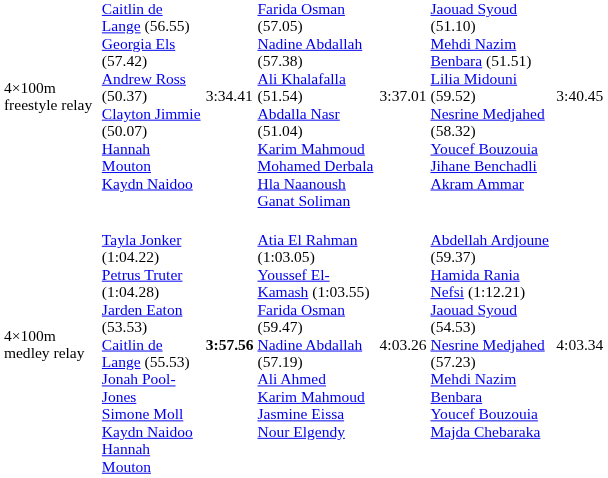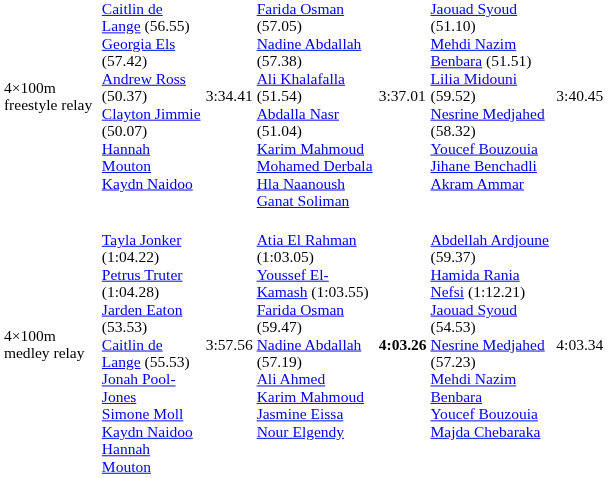(230, 344) bold -> (229, 344) normal
(403, 344) normal -> (403, 344) bold
